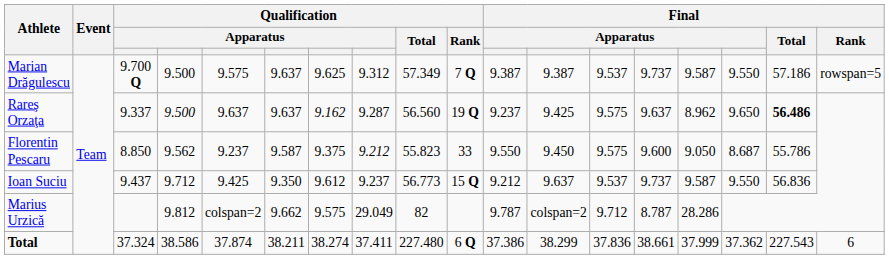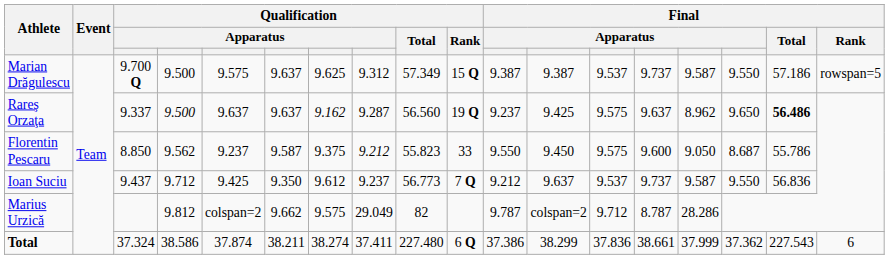(465, 74) 7 Q -> (465, 74) 15 Q
(465, 182) 15 Q -> (465, 182) 7 Q
